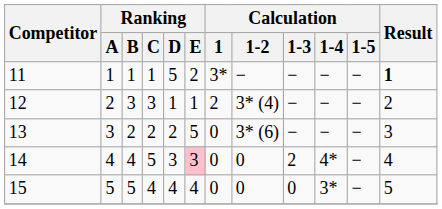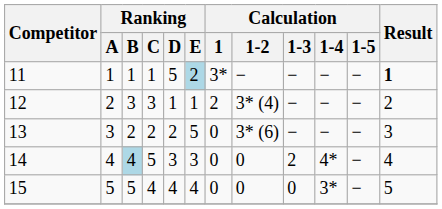(194, 75) no background -> (194, 75) lightblue background
(131, 160) no background -> (131, 160) lightblue background
(194, 160) pink background -> (194, 160) no background
